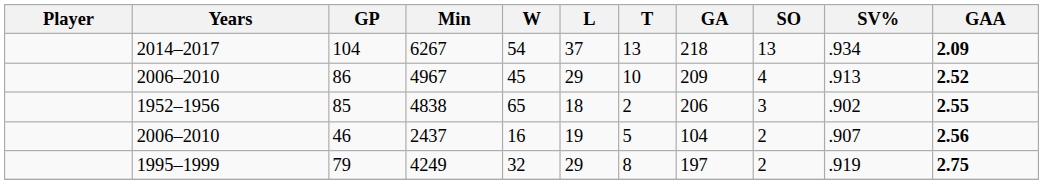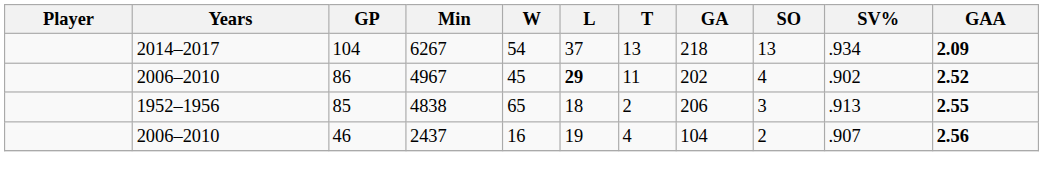(574, 77) normal -> (574, 77) bold
(632, 77) 10 -> (631, 77) 11
(694, 77) 209 -> (694, 77) 202
(845, 77) .913 -> (845, 77) .902
(845, 106) .902 -> (845, 106) .913
(627, 135) 5 -> (627, 135) 4
- row: (342, 164)
